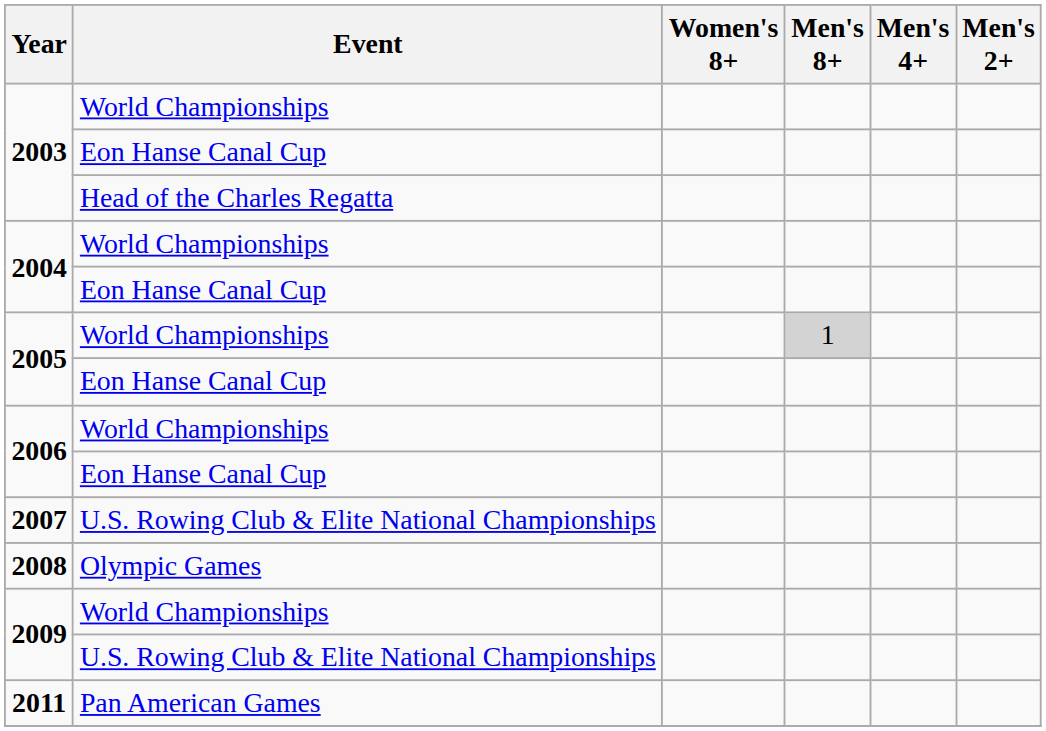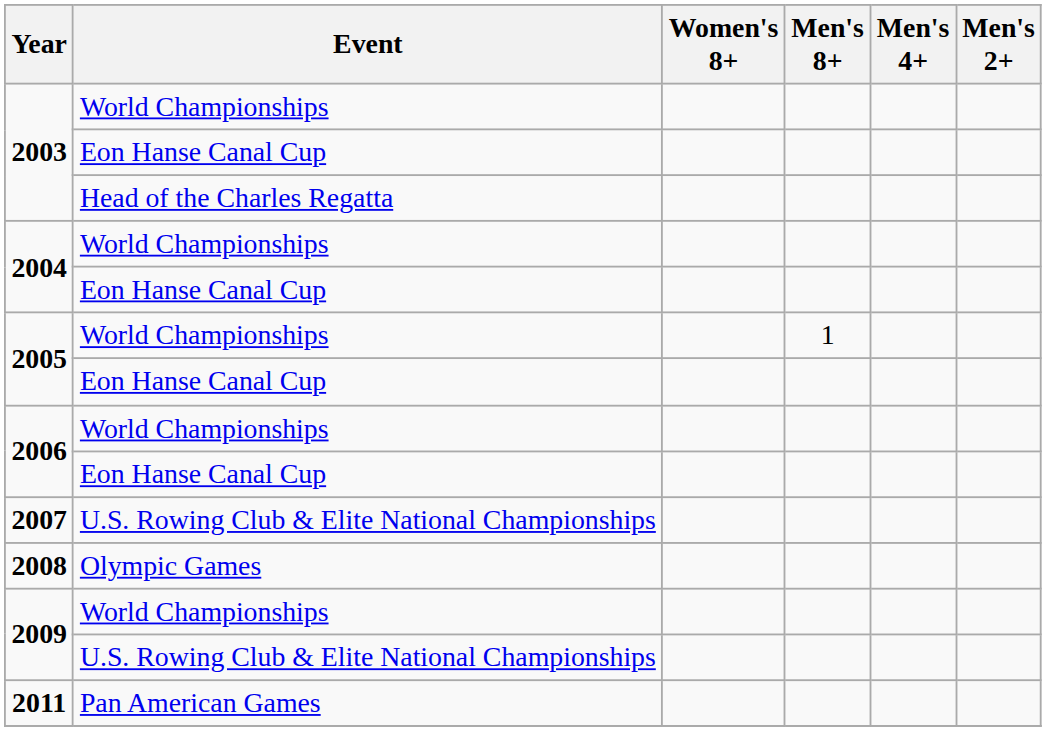(828, 335) lightgrey background -> (828, 335) no background
